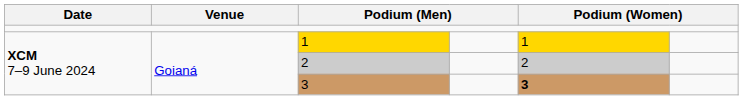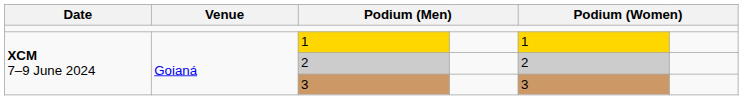(525, 84) bold -> (525, 84) normal
